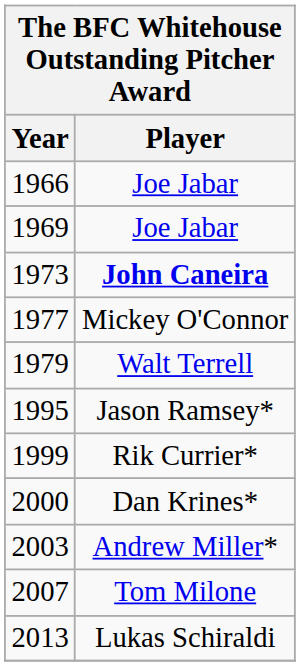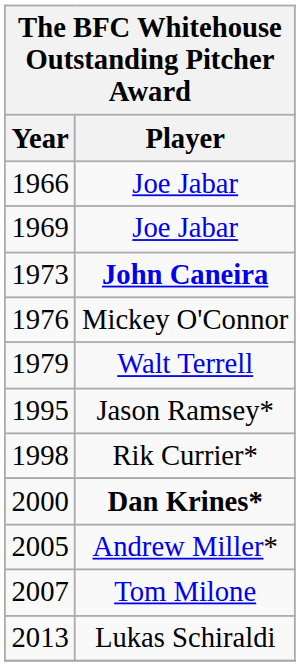(40, 319) 1977 -> (40, 319) 1976
(40, 455) 1999 -> (40, 455) 1998
(185, 501) normal -> (185, 501) bold
(40, 546) 2003 -> (40, 546) 2005
